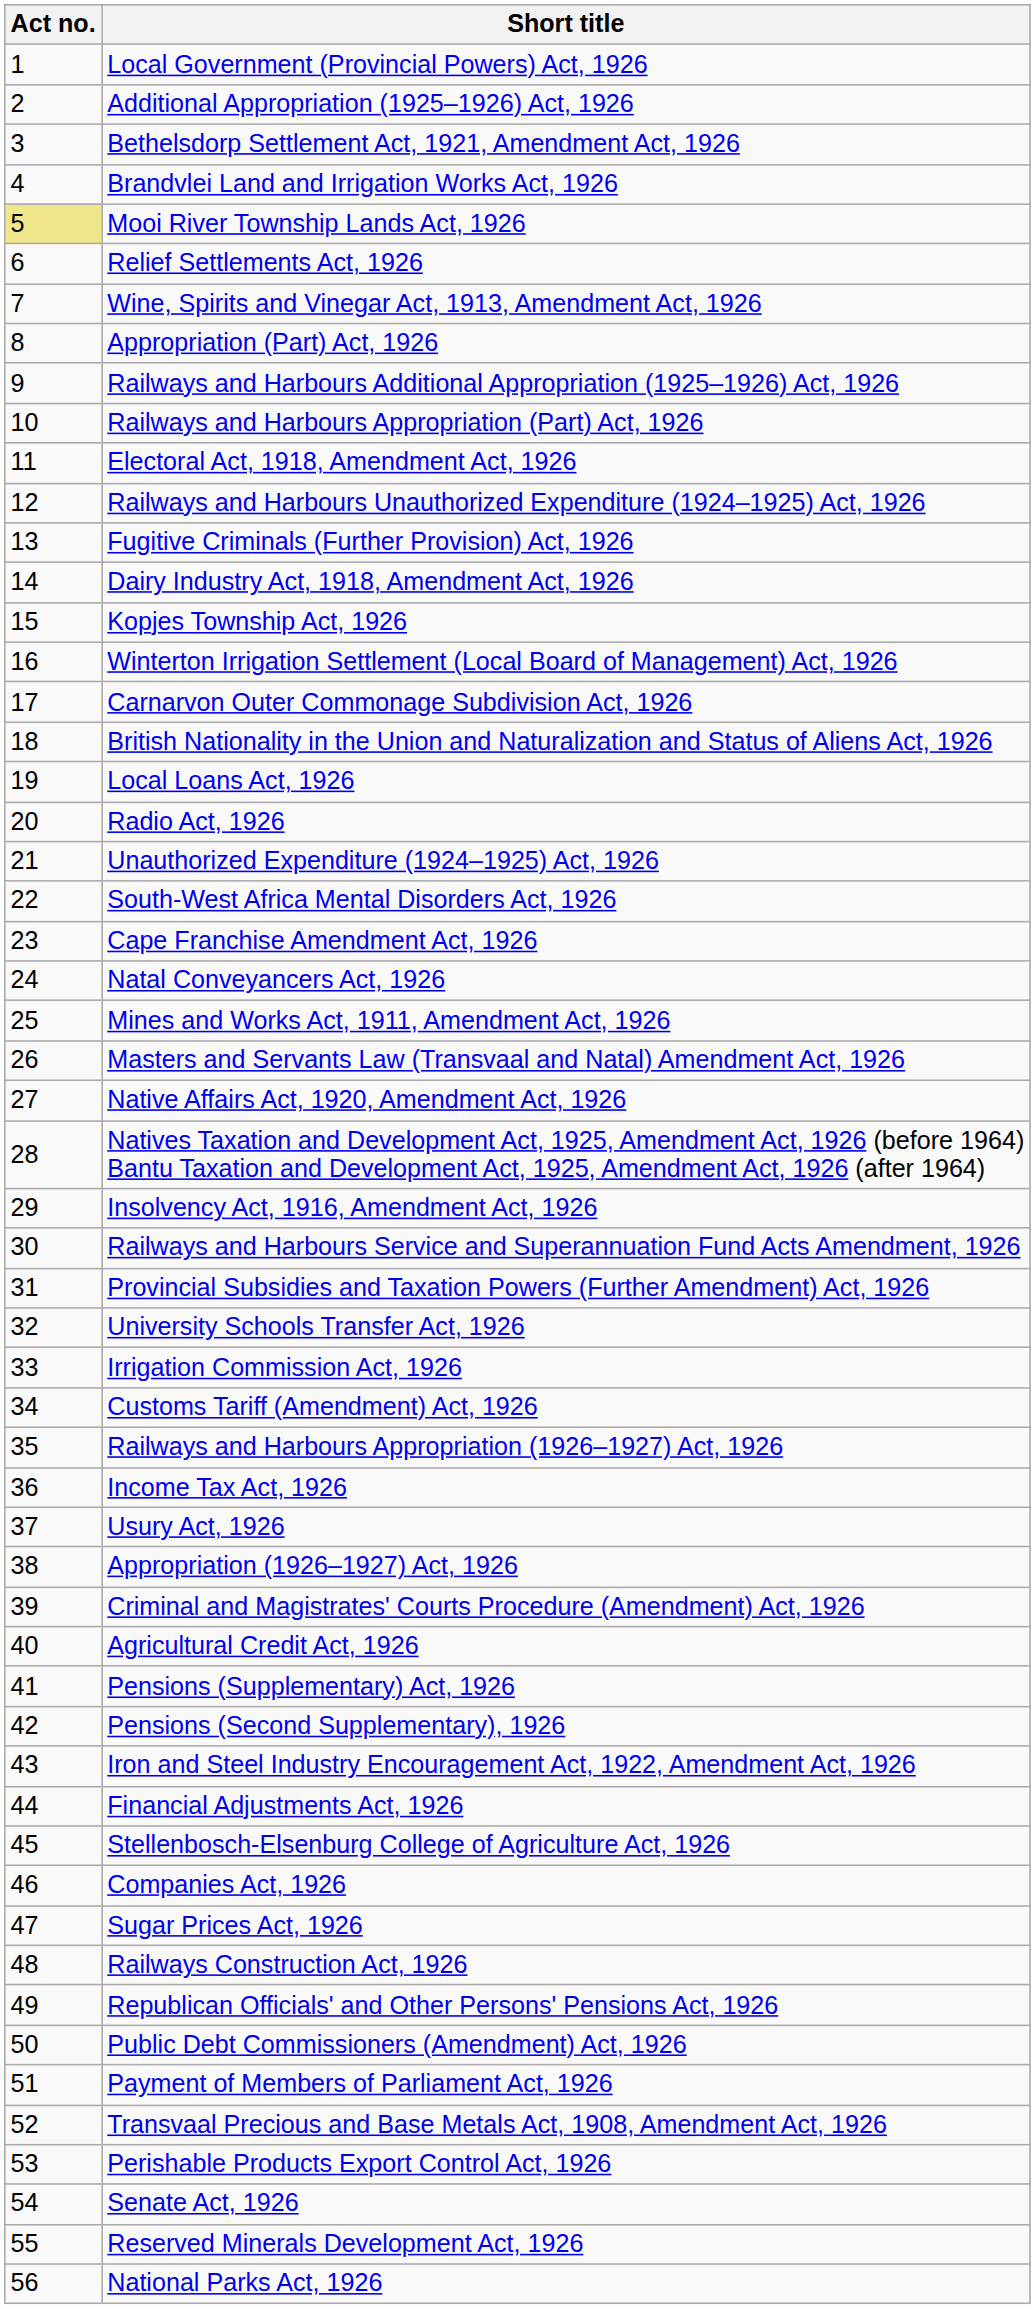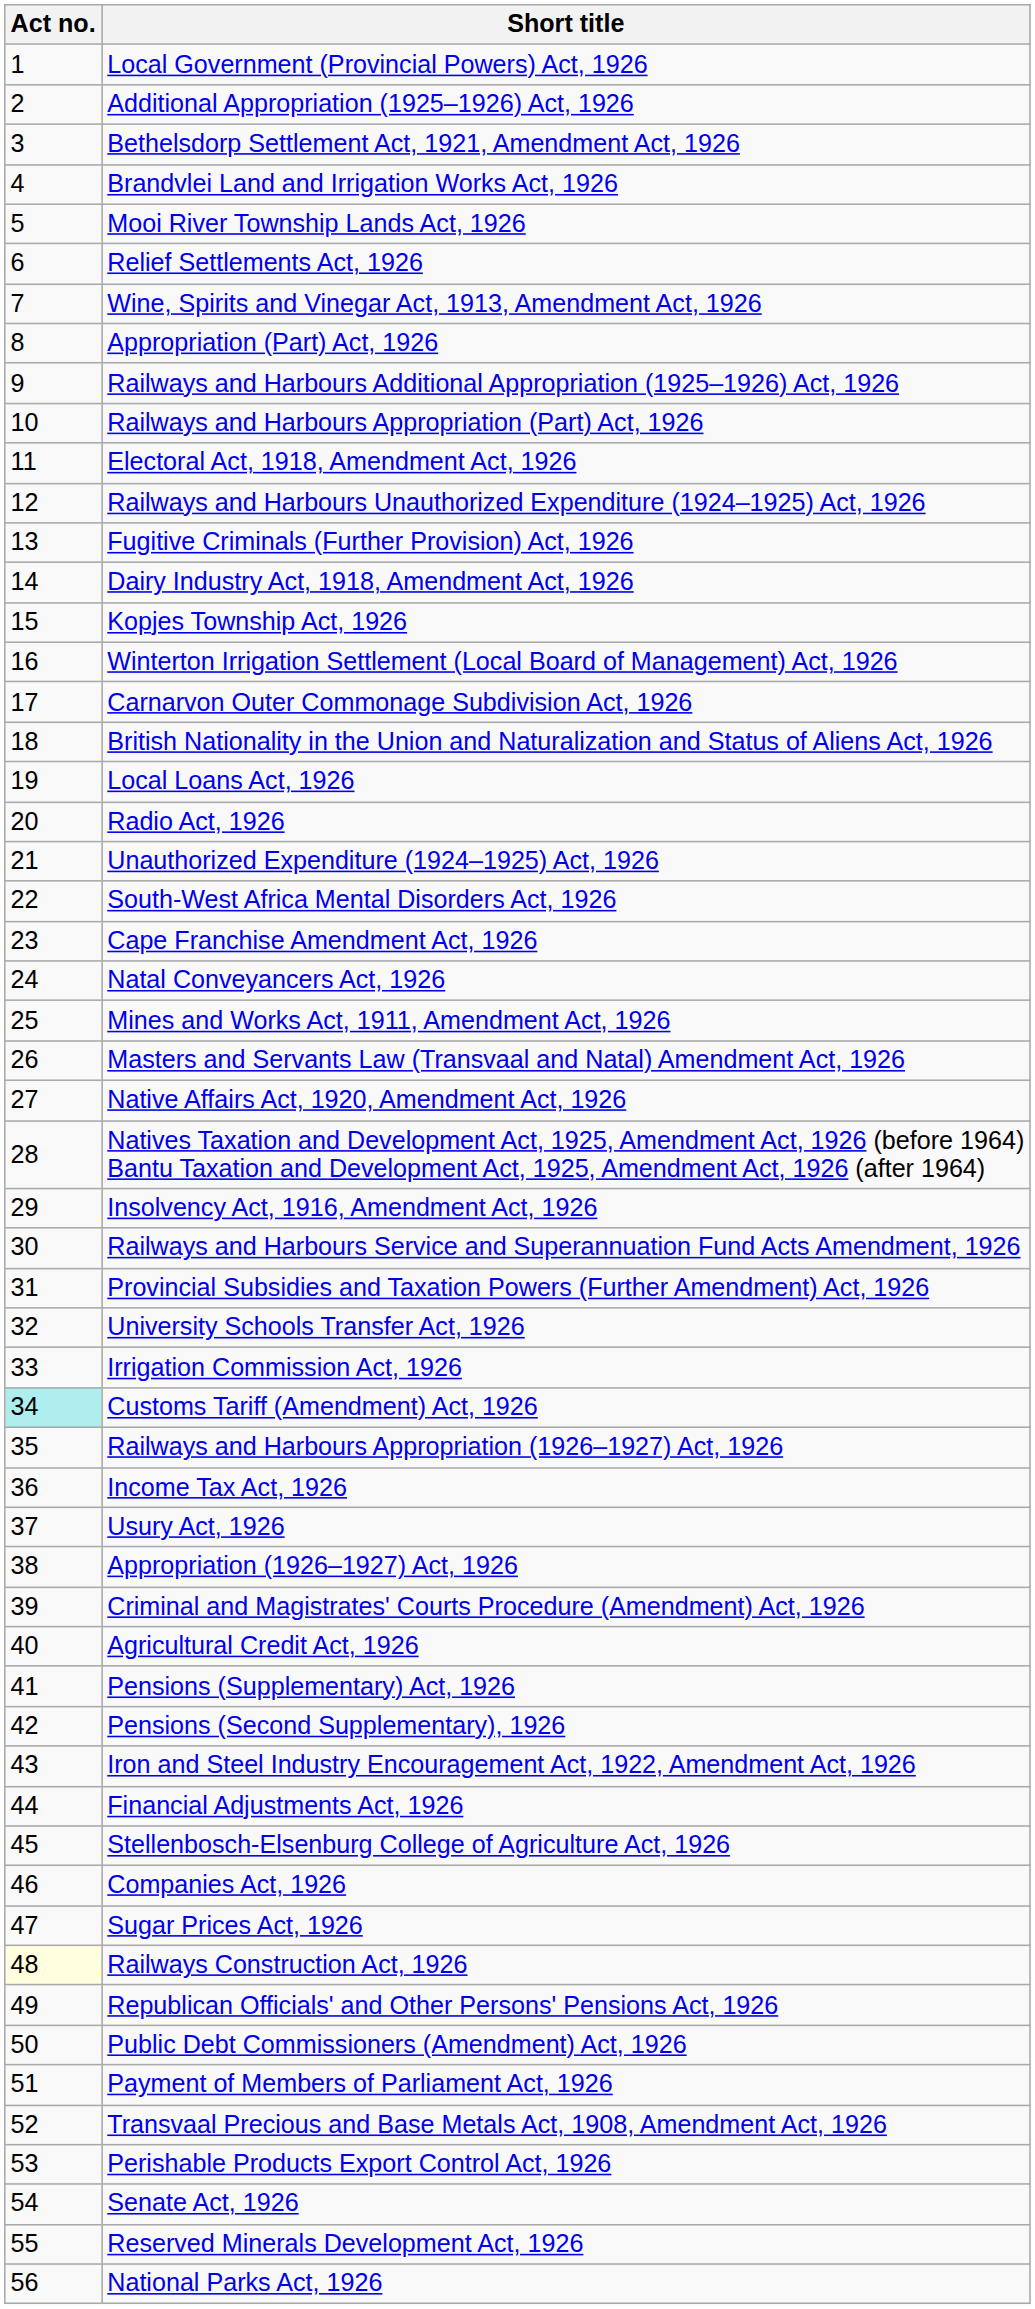(18, 223) khaki background -> (18, 223) no background
(25, 1407) no background -> (25, 1407) paleturquoise background
(25, 1964) no background -> (25, 1964) lightyellow background
